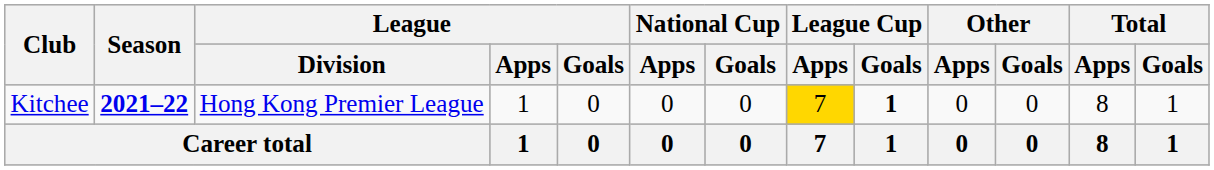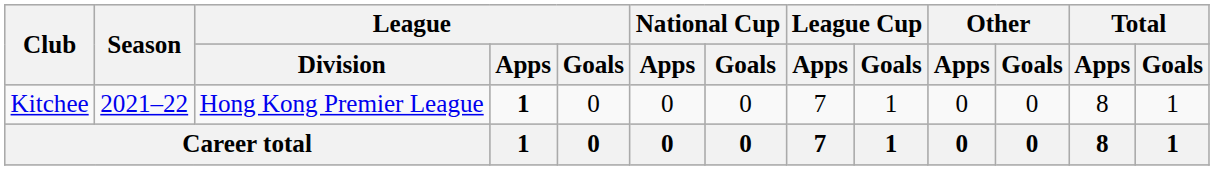(144, 104) bold -> (144, 104) normal
(523, 104) normal -> (523, 104) bold
(820, 104) gold background -> (820, 104) no background
(891, 104) bold -> (891, 104) normal
